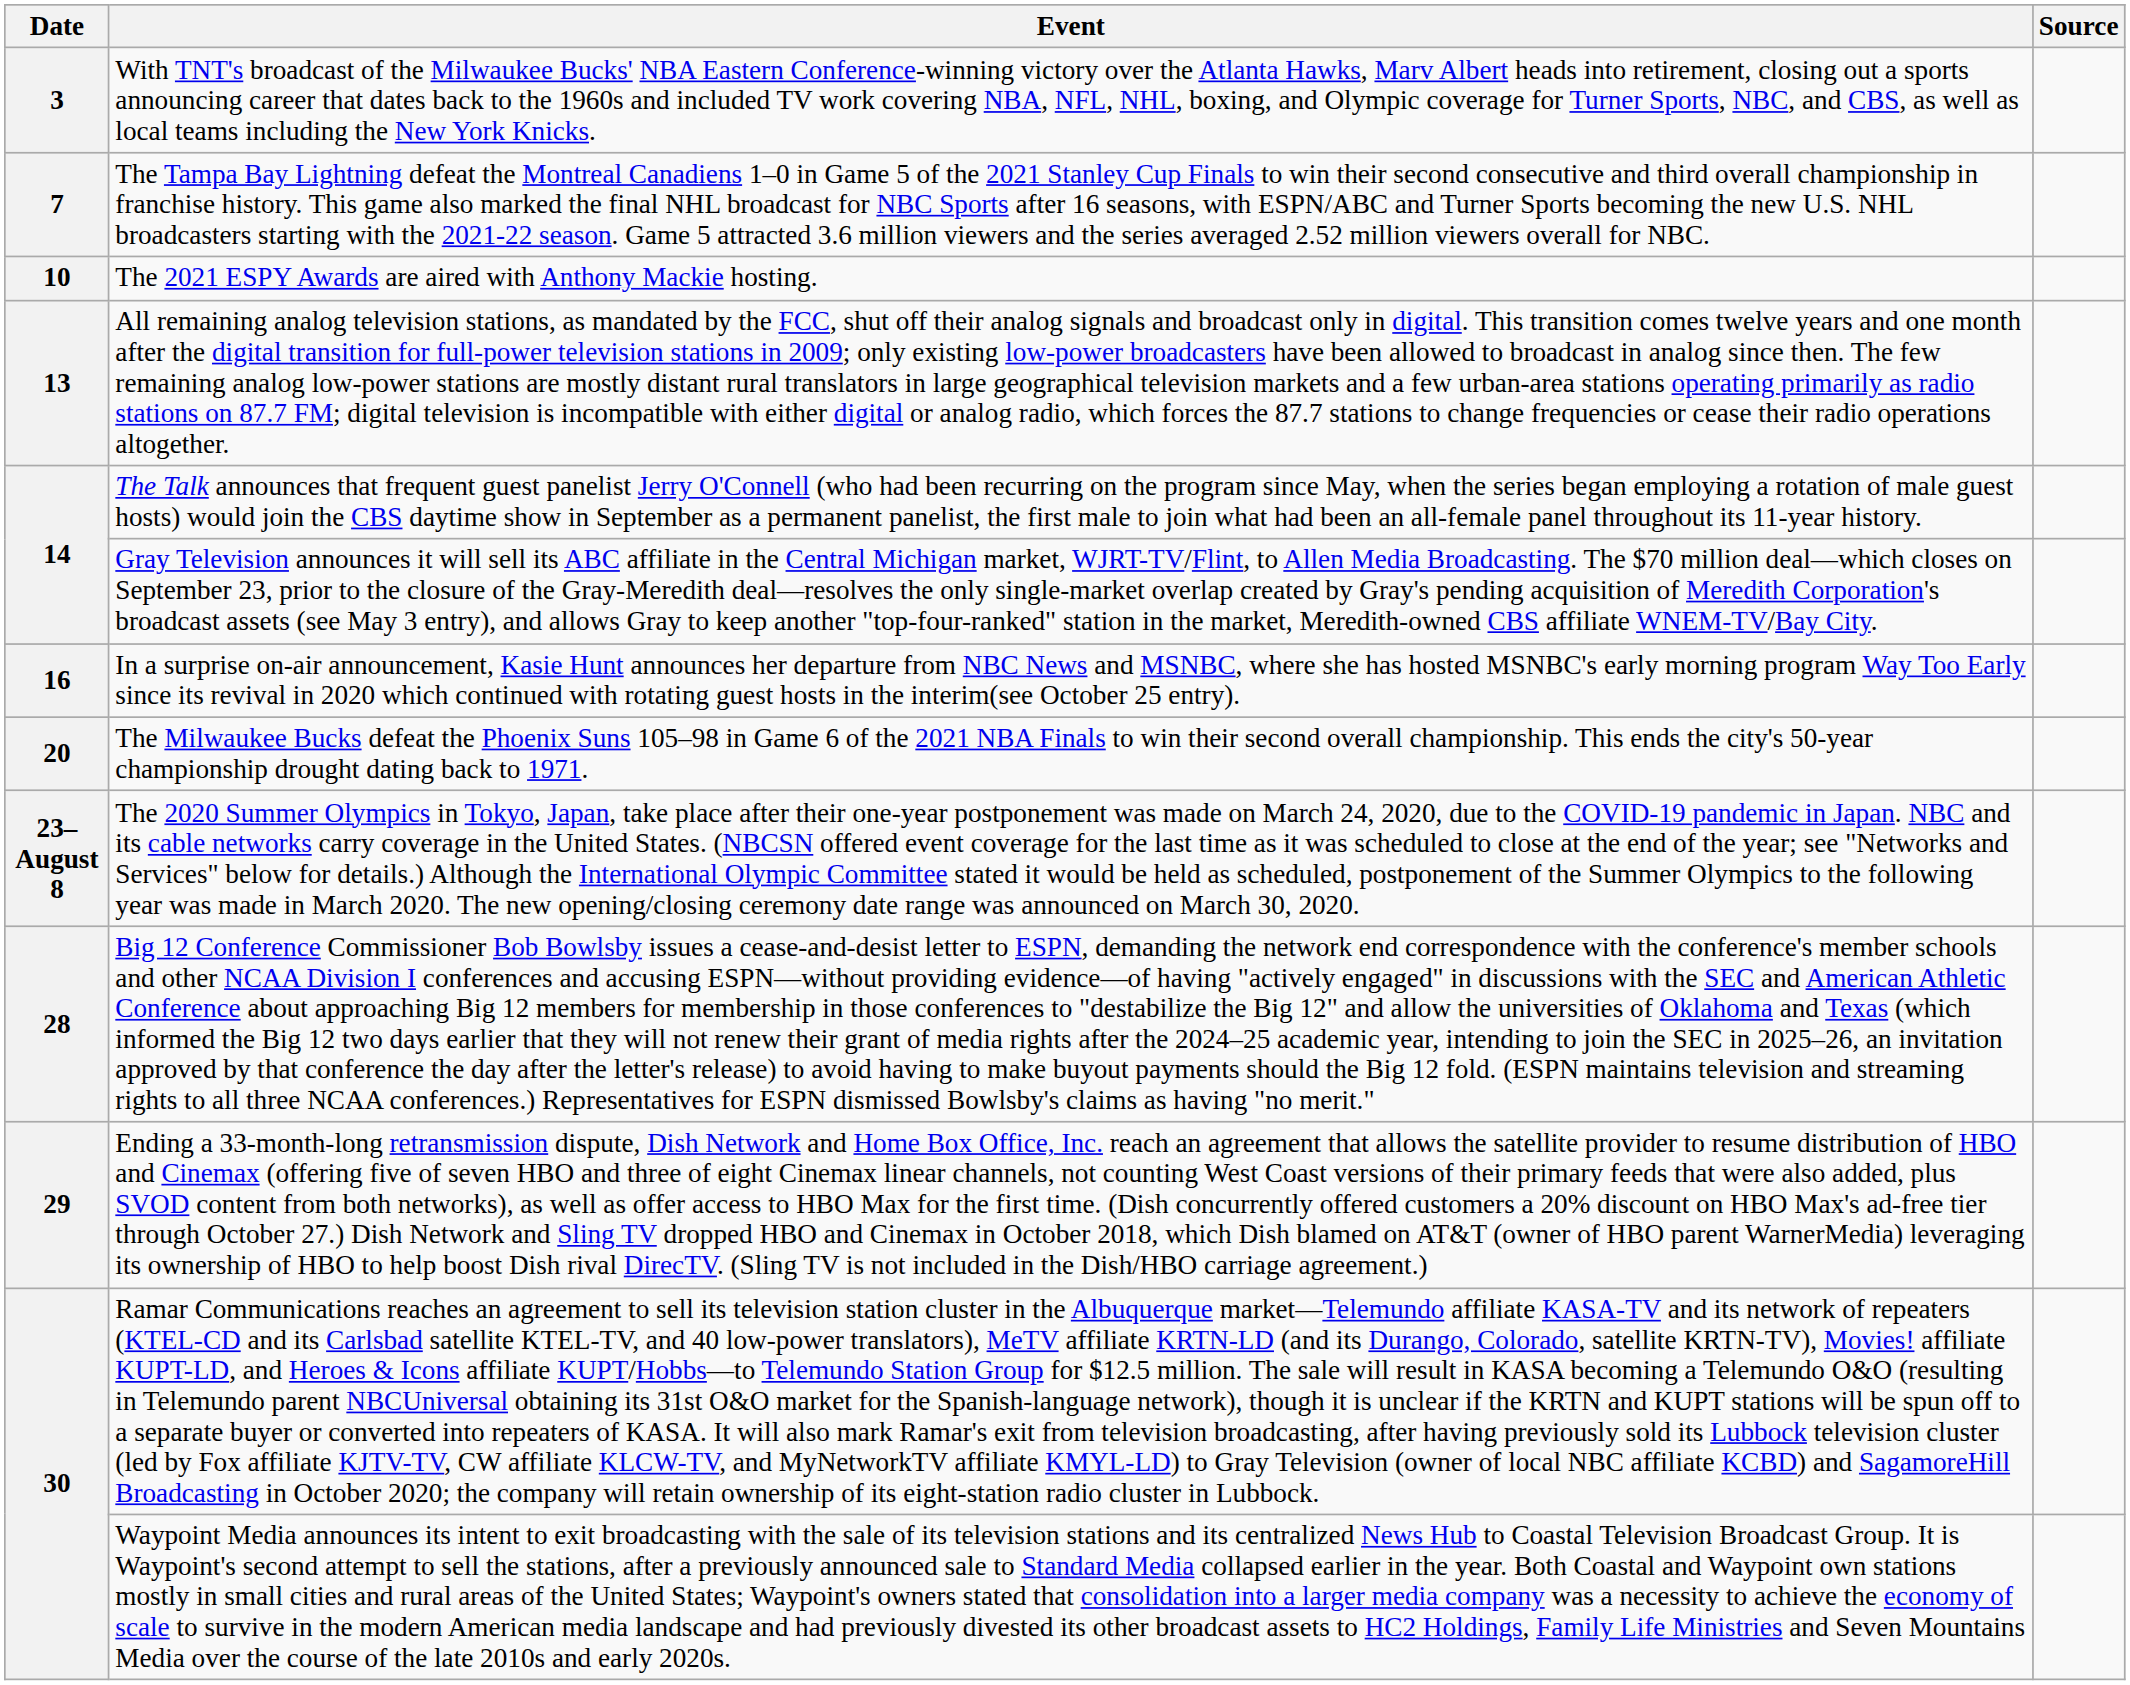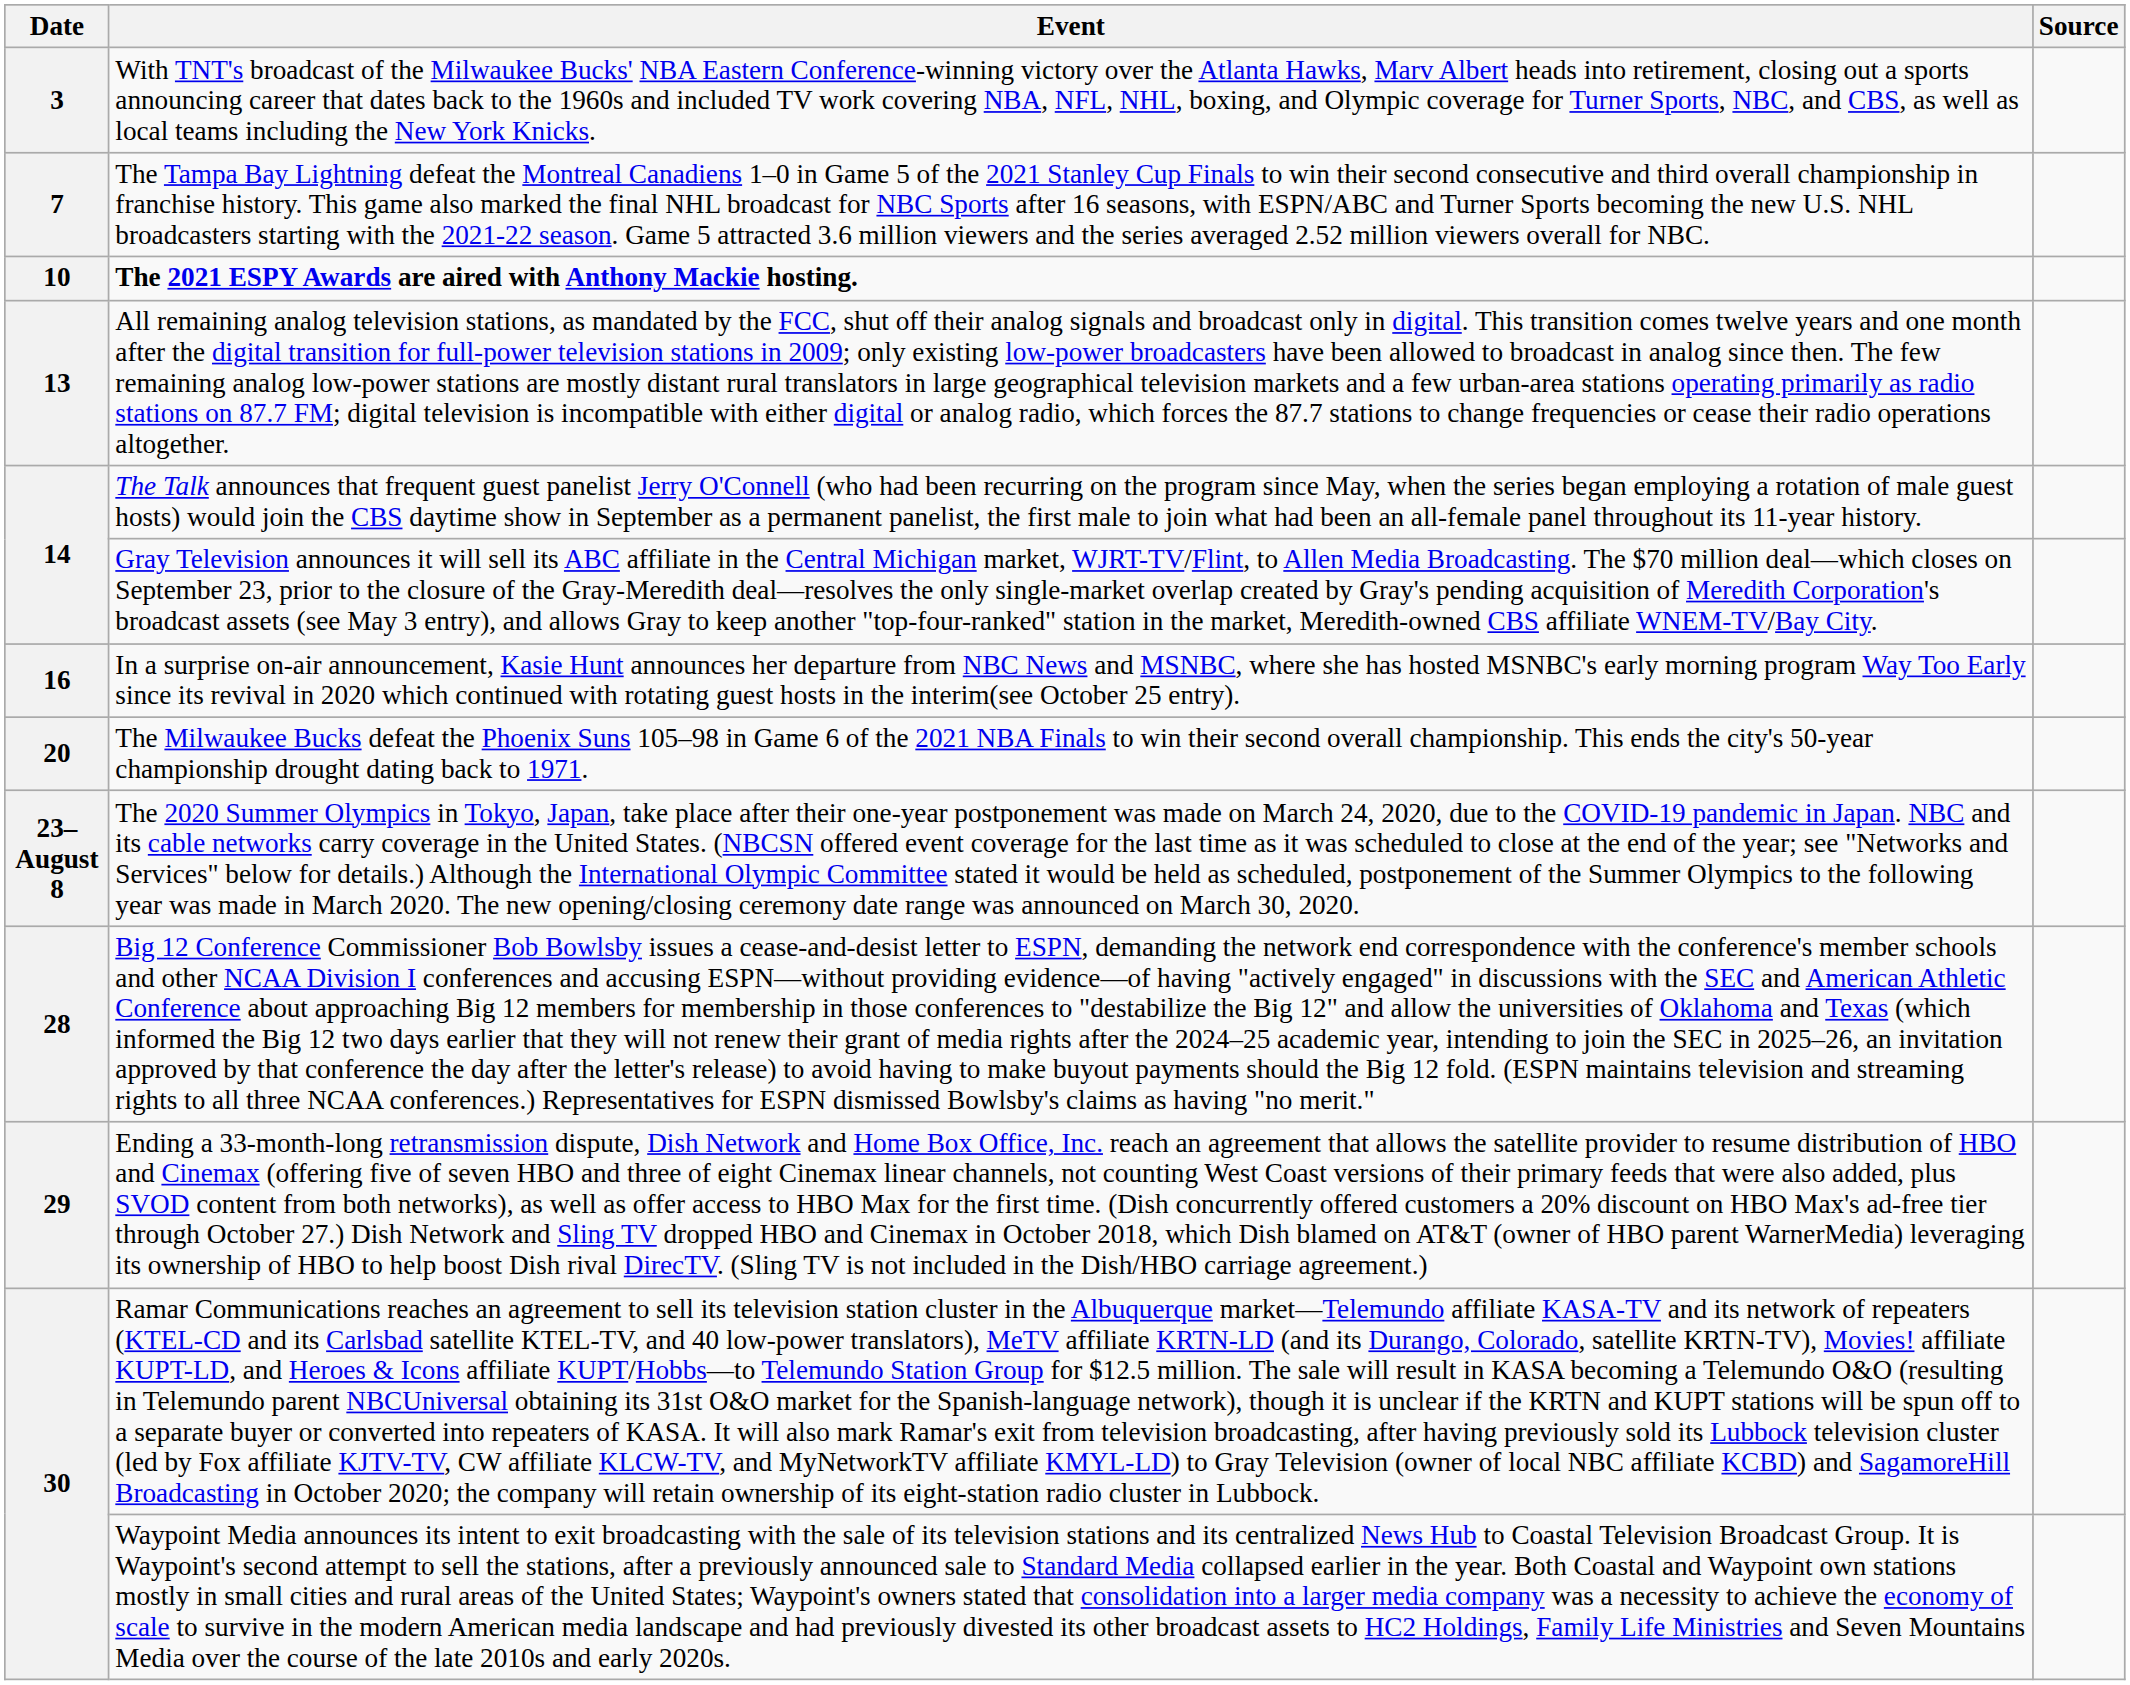(466, 277) normal -> (487, 277) bold
